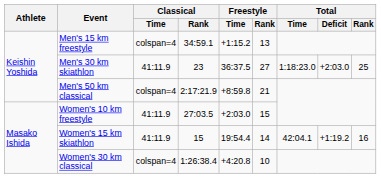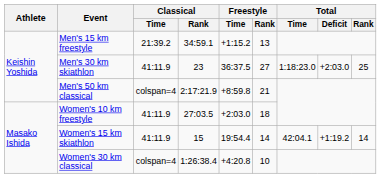(156, 43) colspan=4 -> (156, 43) 21:39.2
(265, 114) 15 -> (265, 114) 18
(363, 138) 16 -> (363, 138) 14
